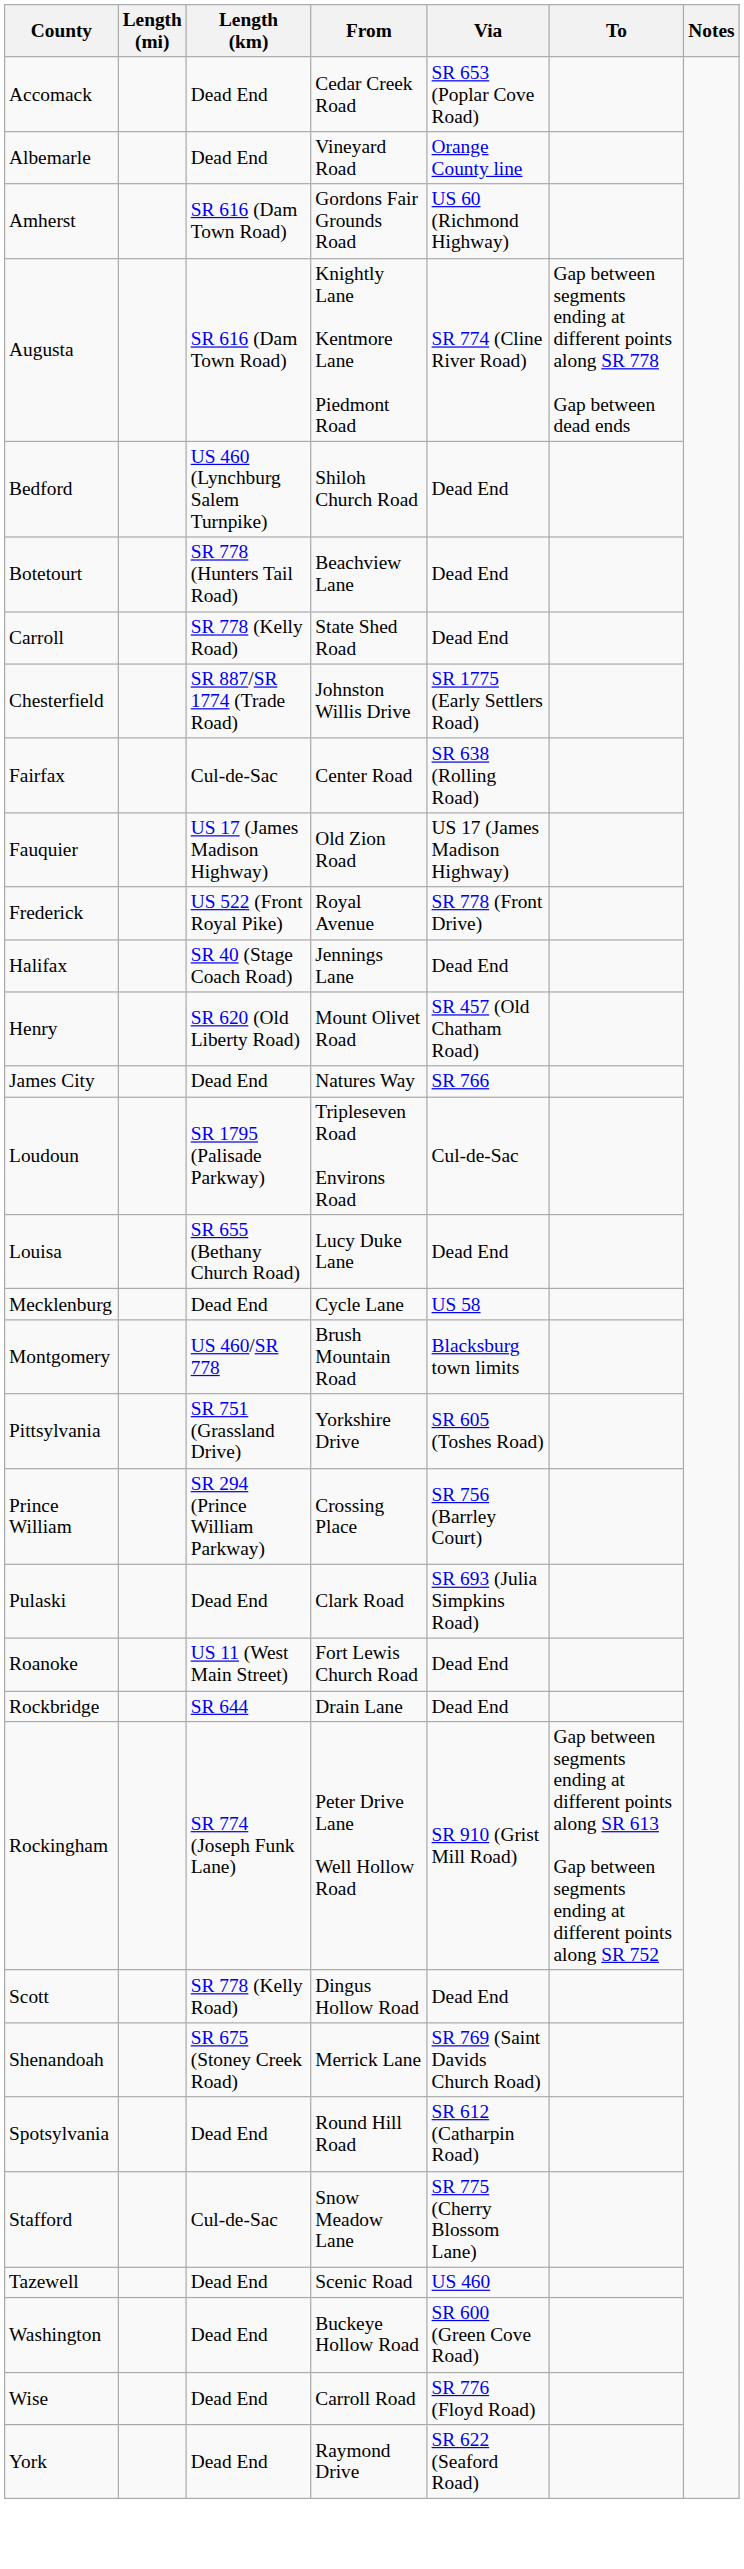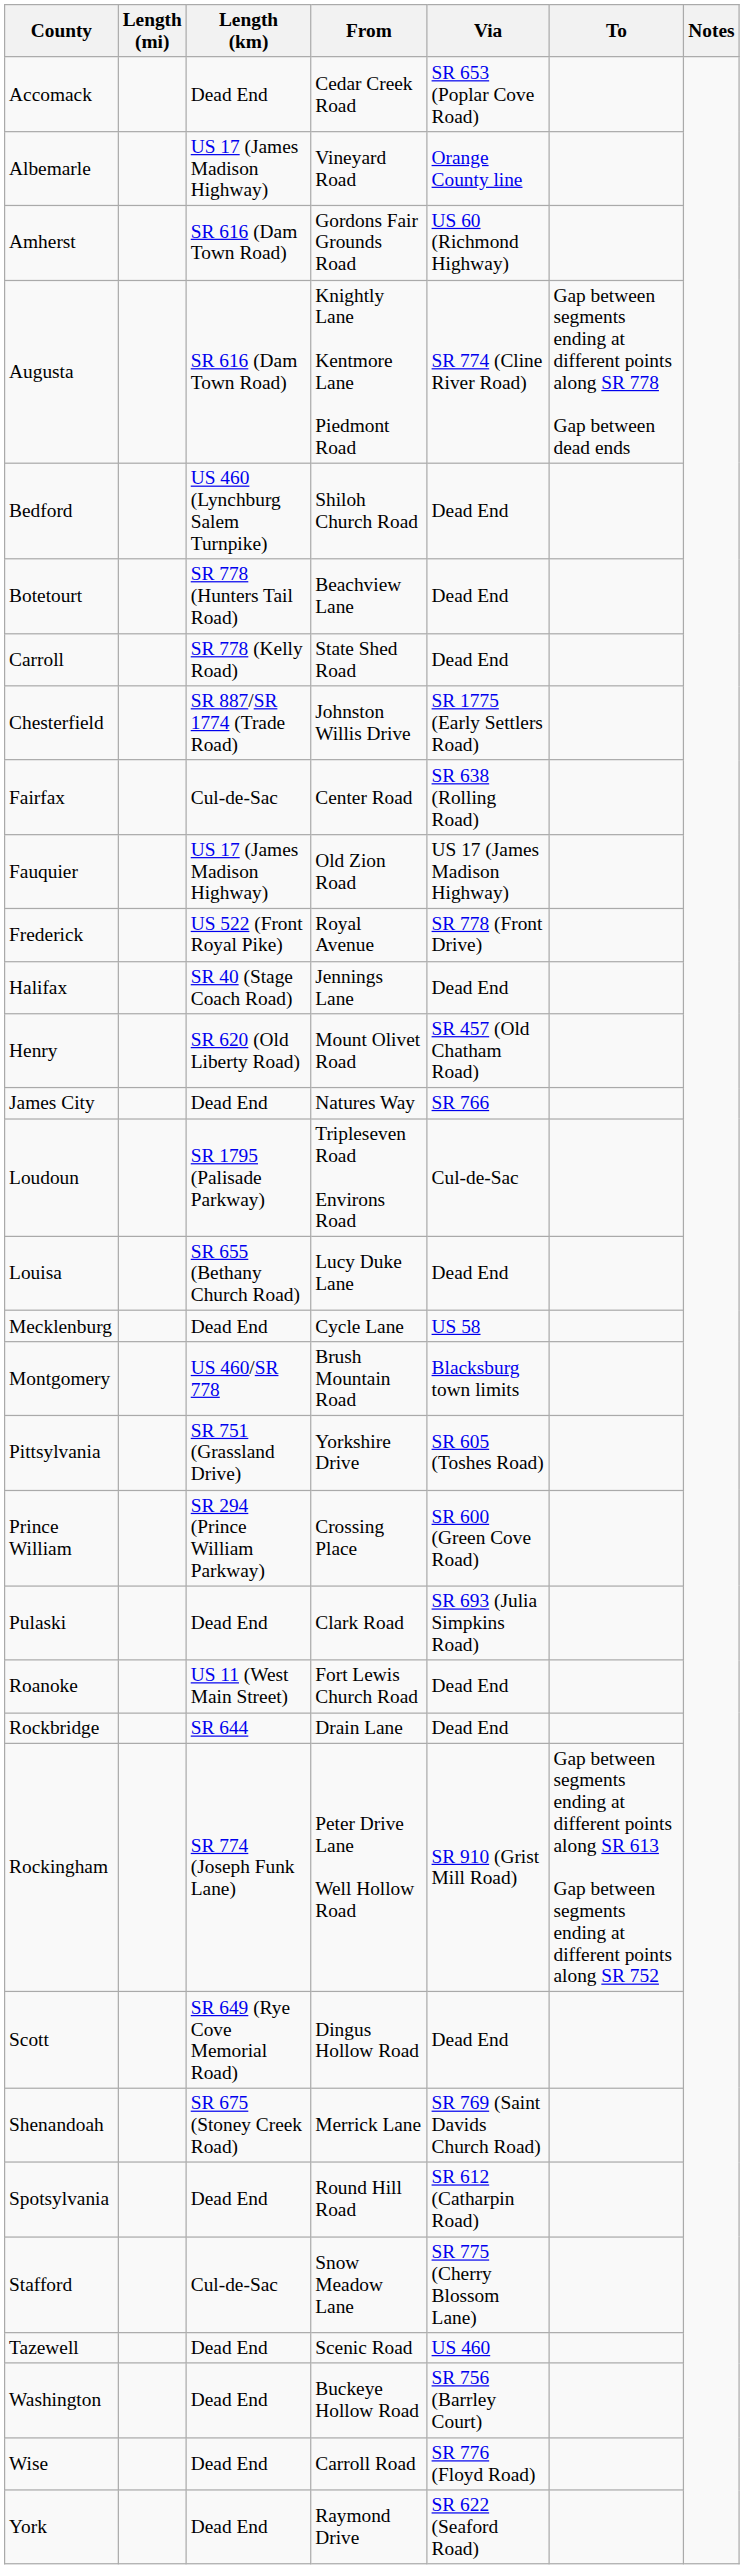(229, 157) Dead End -> (245, 168) US 17 (James Madison Highway)
(464, 1516) SR 756 (Barrley Court) -> (481, 1537) SR 600 (Green Cove Road)
(247, 1996) SR 778 (Kelly Road) -> (240, 2039) SR 649 (Rye Cove Memorial Road)
(481, 2334) SR 600 (Green Cove Road) -> (464, 2400) SR 756 (Barrley Court)
